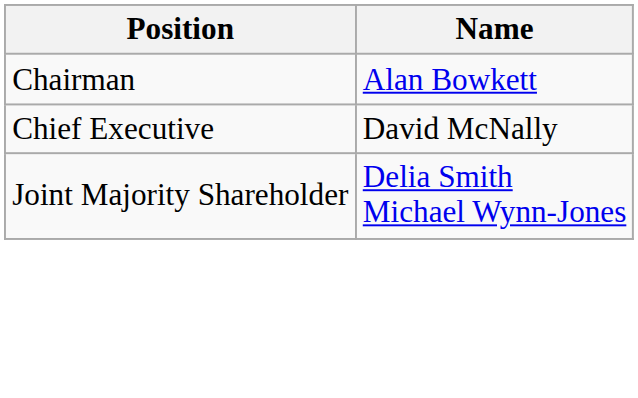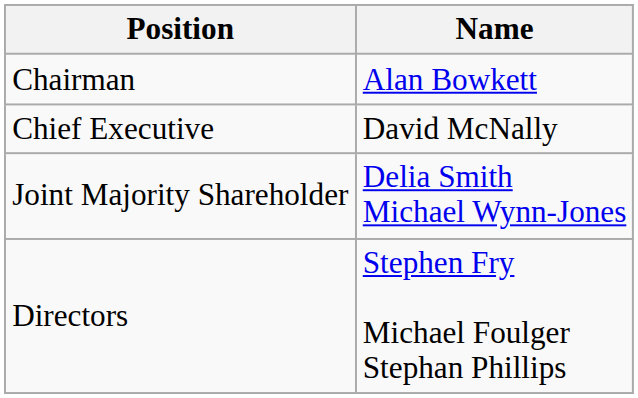+ row: (70, 314)
